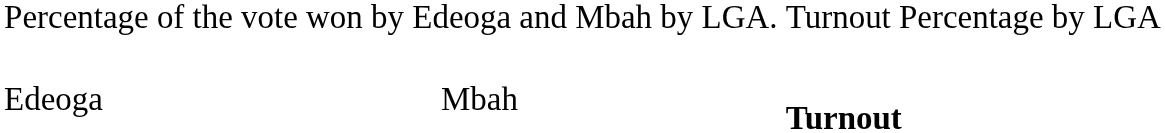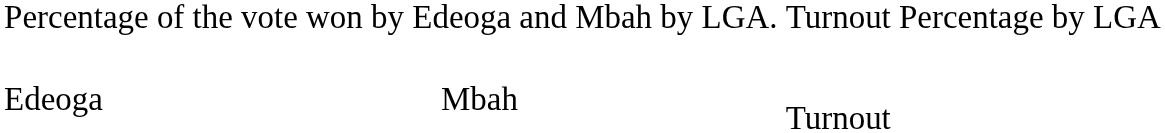(844, 118) bold -> (838, 118) normal
